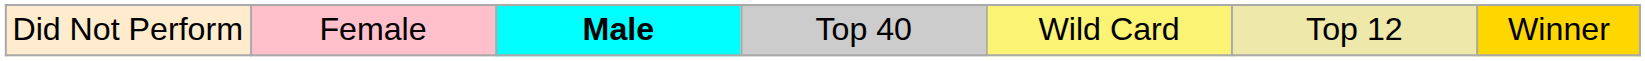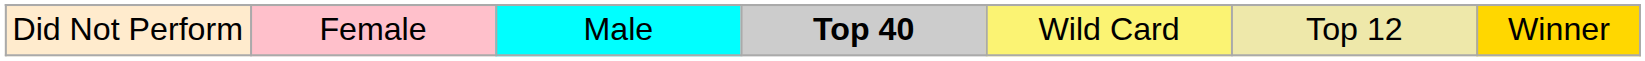(618, 30) bold -> (618, 30) normal
(864, 30) normal -> (864, 30) bold
